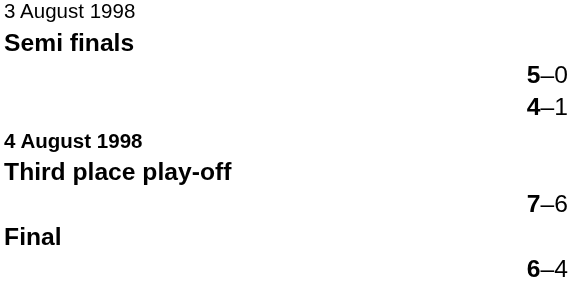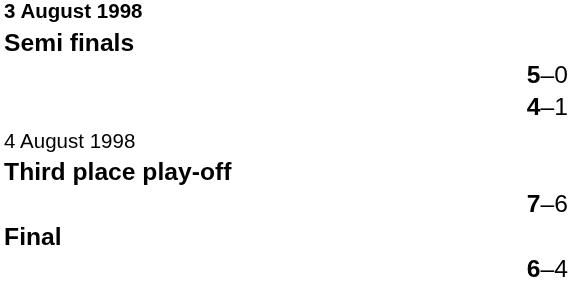(70, 11) normal -> (73, 10) bold
(73, 139) bold -> (70, 141) normal
